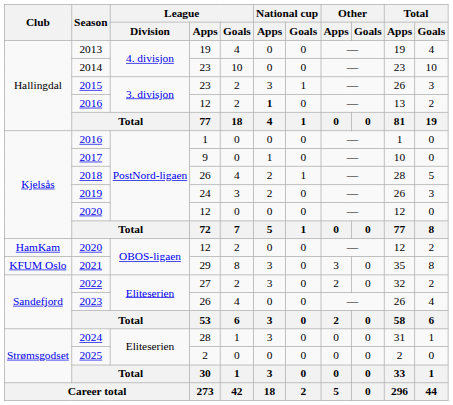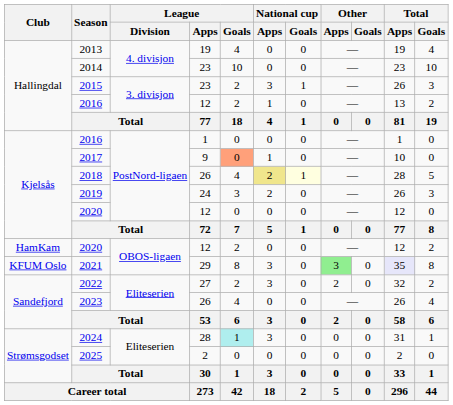(270, 103) bold -> (270, 103) normal
(237, 157) no background -> (237, 157) lightsalmon background
(270, 175) no background -> (270, 175) khaki background
(303, 175) no background -> (303, 175) lightyellow background
(336, 265) no background -> (336, 265) lightgreen background
(400, 265) no background -> (400, 265) lavender background
(237, 337) no background -> (237, 337) paleturquoise background
